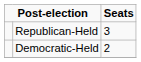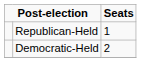(107, 31) 3 -> (107, 31) 1
